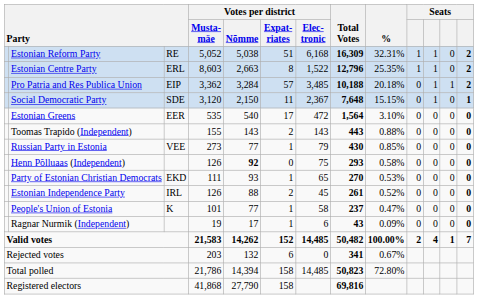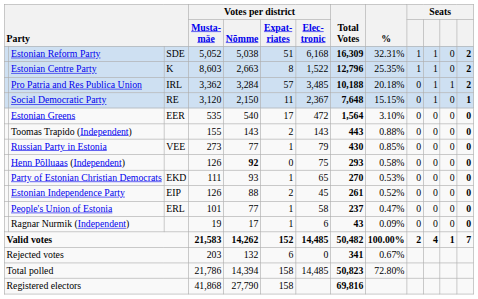(172, 54) RE -> (175, 54) SDE
(175, 69) ERL -> (170, 69) K
(174, 85) EIP -> (174, 85) IRL
(175, 100) SDE -> (172, 100) RE
(174, 193) IRL -> (174, 193) EIP
(170, 208) K -> (175, 208) ERL
